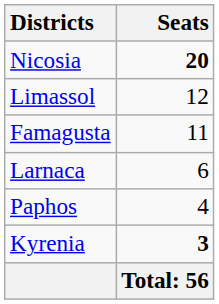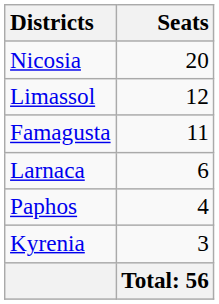(197, 59) bold -> (197, 59) normal
(203, 243) bold -> (203, 243) normal
